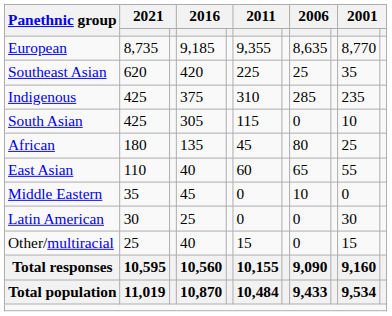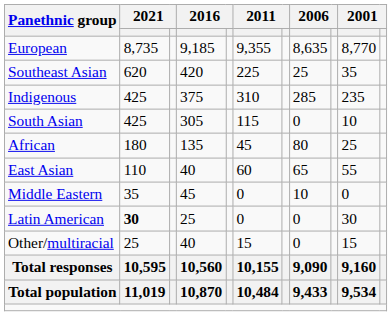(131, 218) normal -> (131, 218) bold
